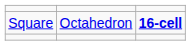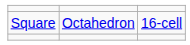(160, 22) bold -> (162, 22) normal
